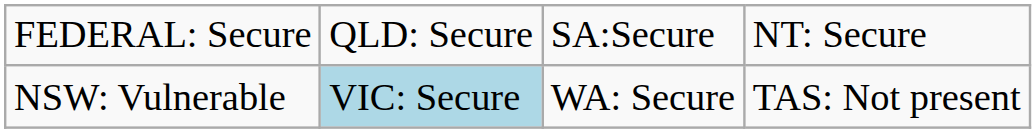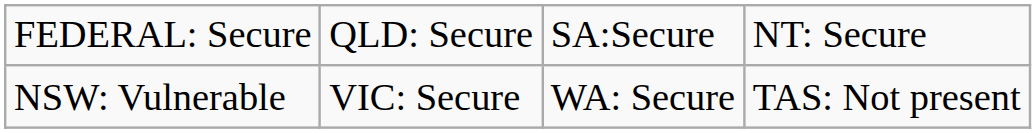(425, 95) lightblue background -> (425, 95) no background
